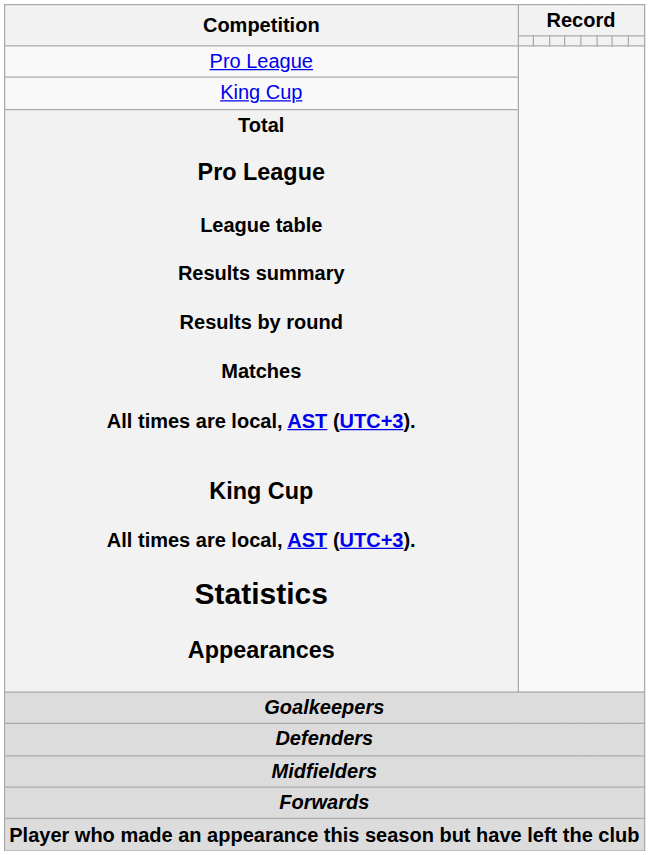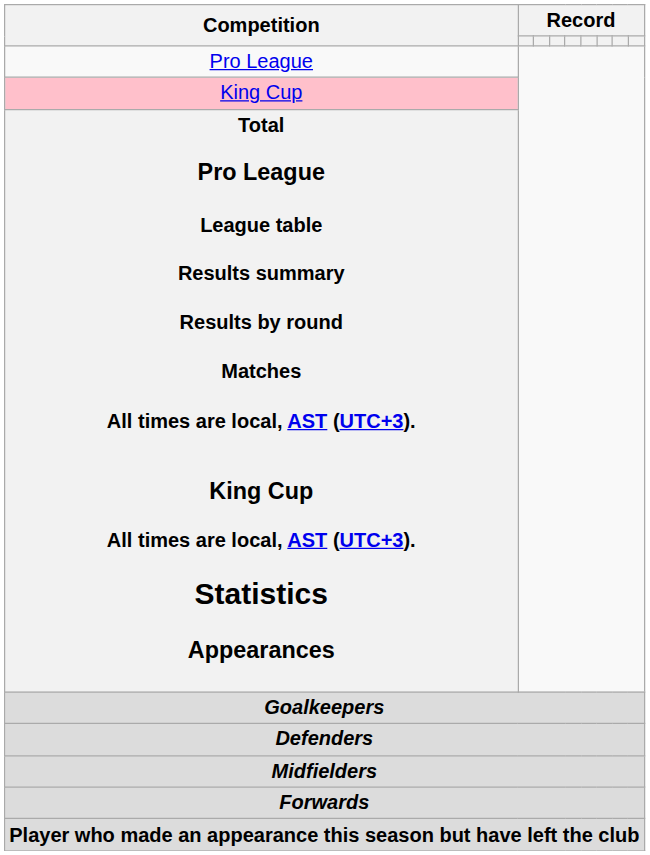(261, 93) no background -> (261, 93) pink background
